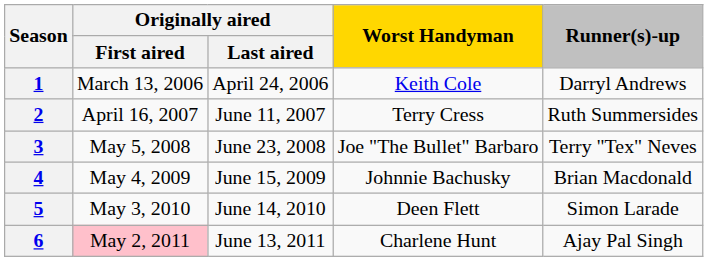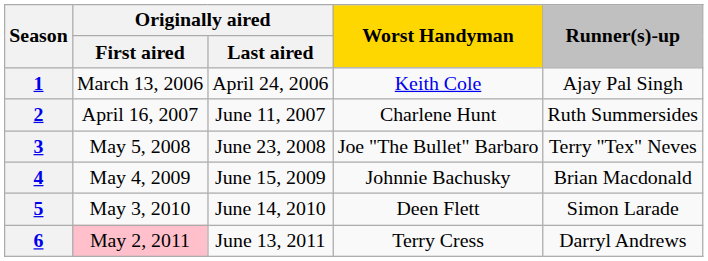(623, 83) Darryl Andrews -> (623, 83) Ajay Pal Singh
(438, 114) Terry Cress -> (438, 114) Charlene Hunt
(438, 240) Charlene Hunt -> (438, 240) Terry Cress
(623, 240) Ajay Pal Singh -> (623, 240) Darryl Andrews
